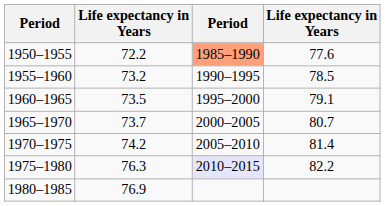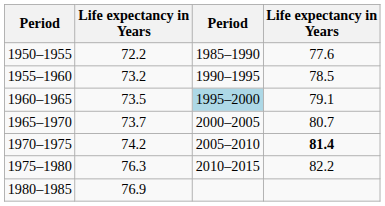(228, 54) lightsalmon background -> (228, 54) no background
(228, 99) no background -> (228, 99) lightblue background
(322, 144) normal -> (322, 144) bold
(228, 167) lavender background -> (228, 167) no background
